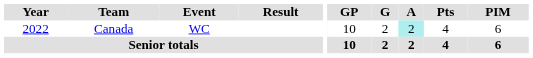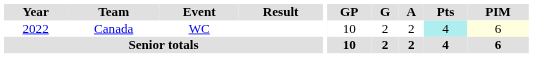(411, 28) paleturquoise background -> (411, 28) no background
(445, 28) no background -> (445, 28) paleturquoise background
(498, 28) no background -> (498, 28) lightyellow background
